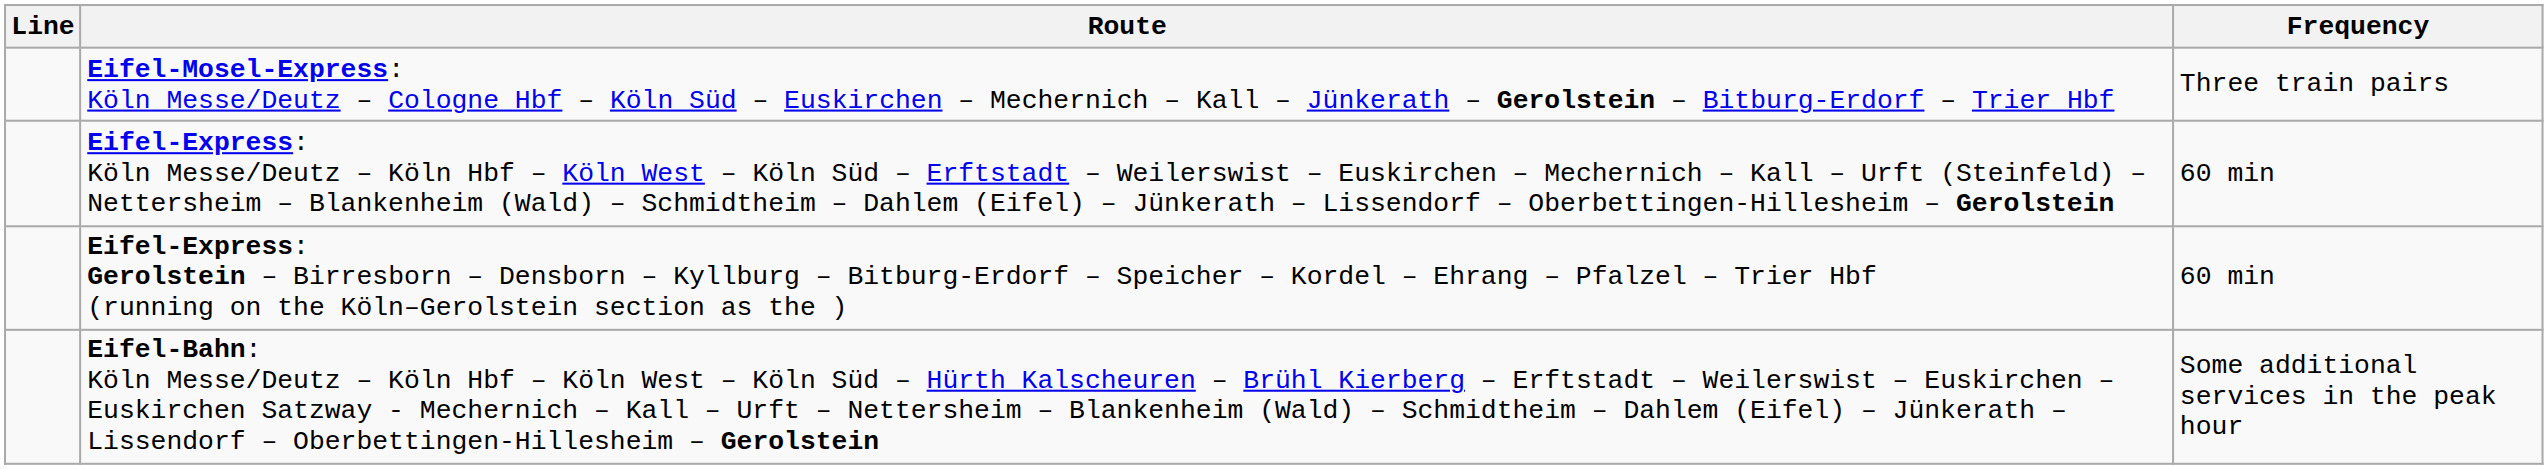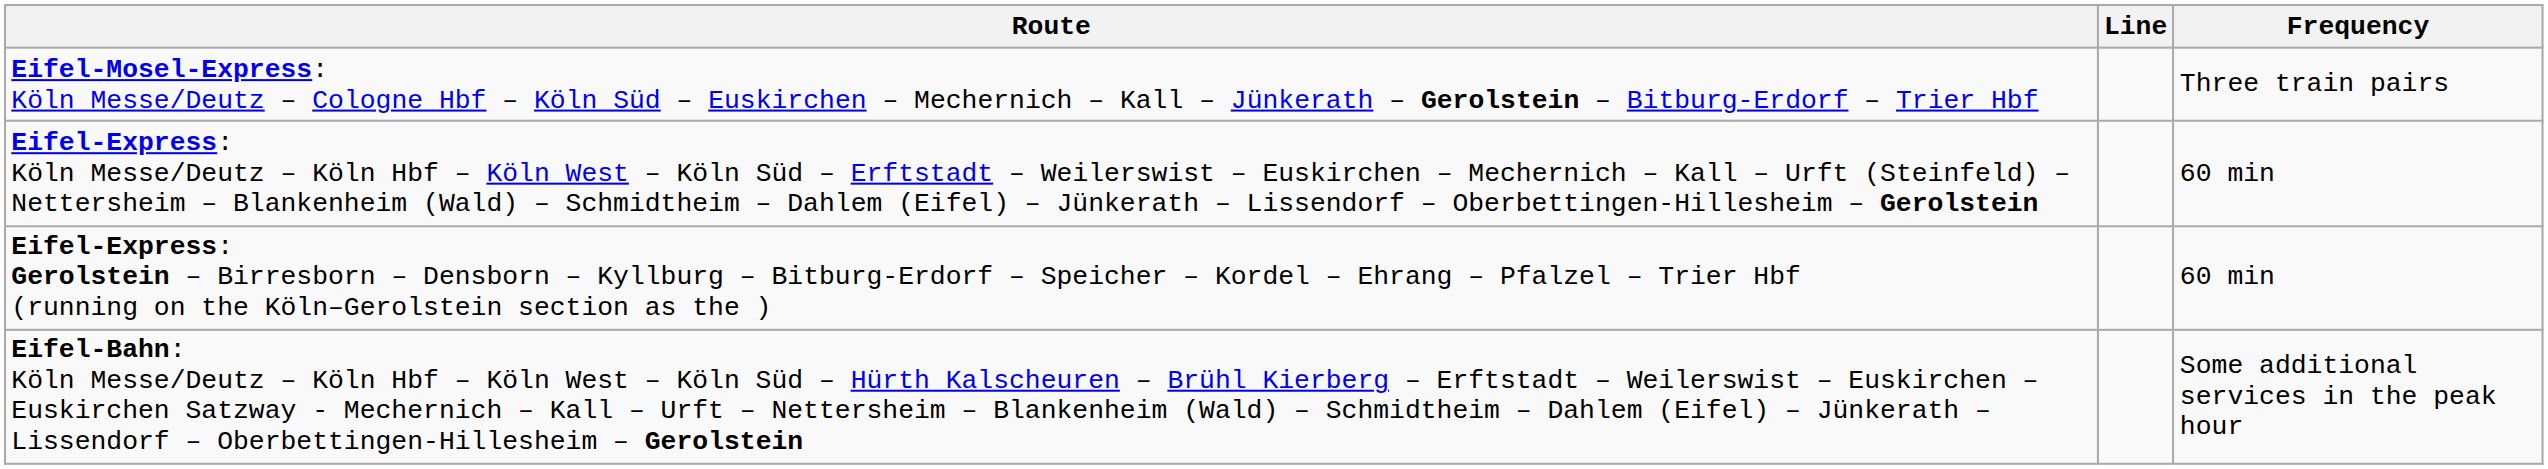columns swapped: (43, 27) <-> (1127, 27)
